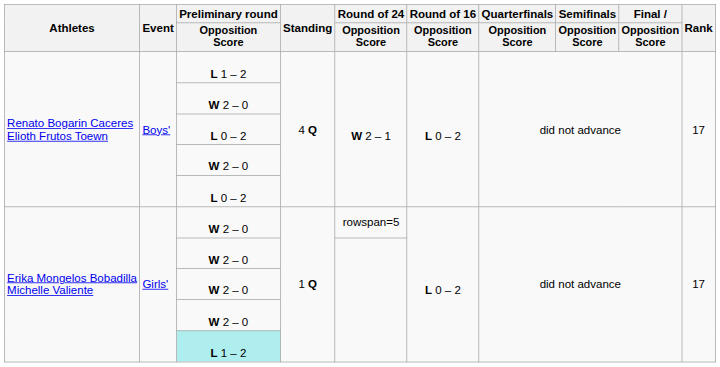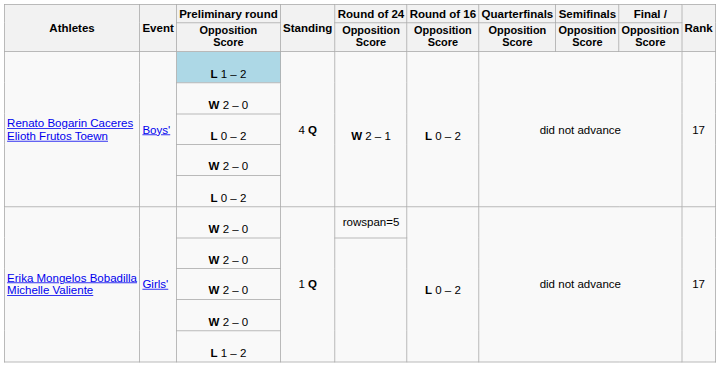(228, 74) no background -> (228, 74) lightblue background
(228, 353) paleturquoise background -> (228, 353) no background
